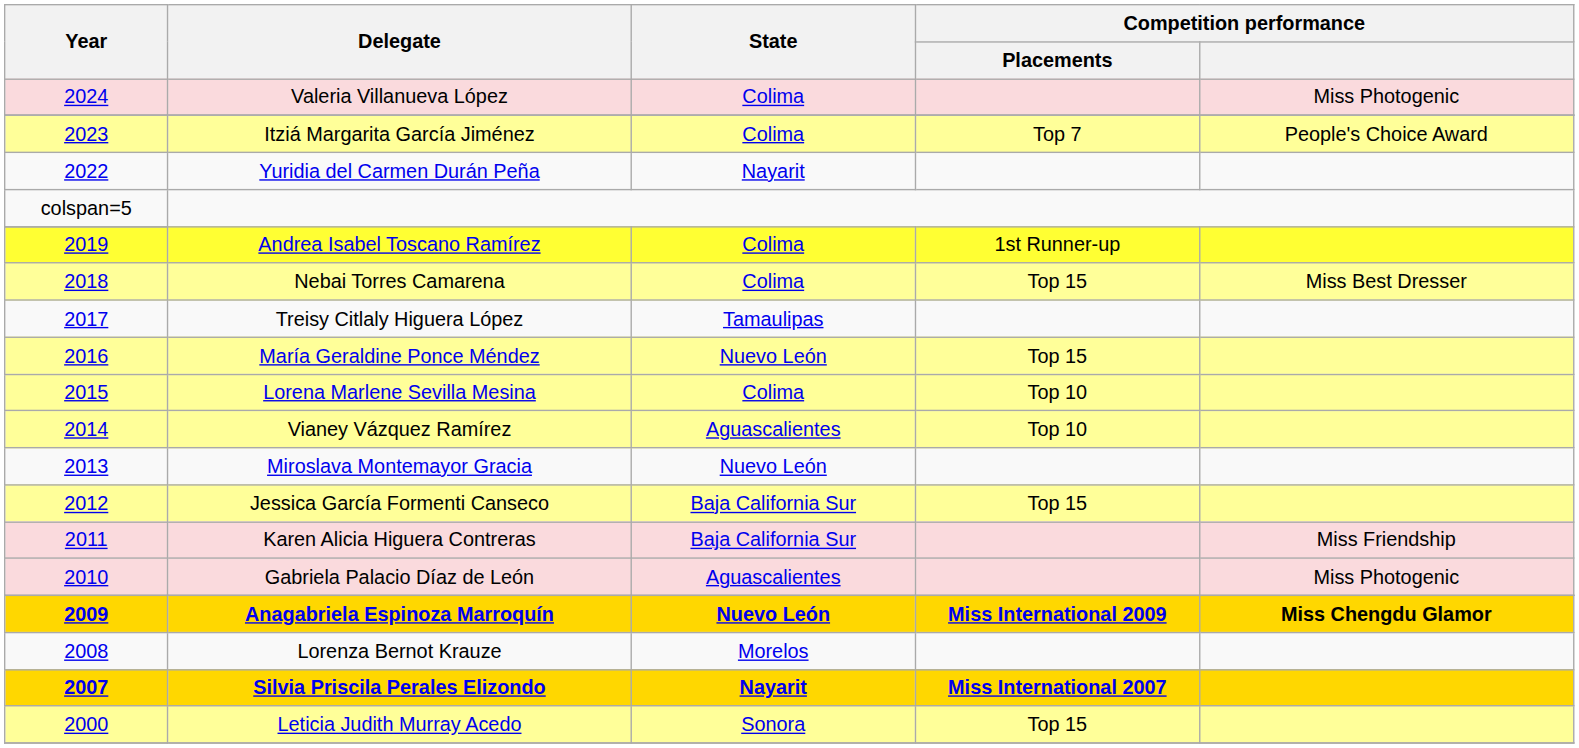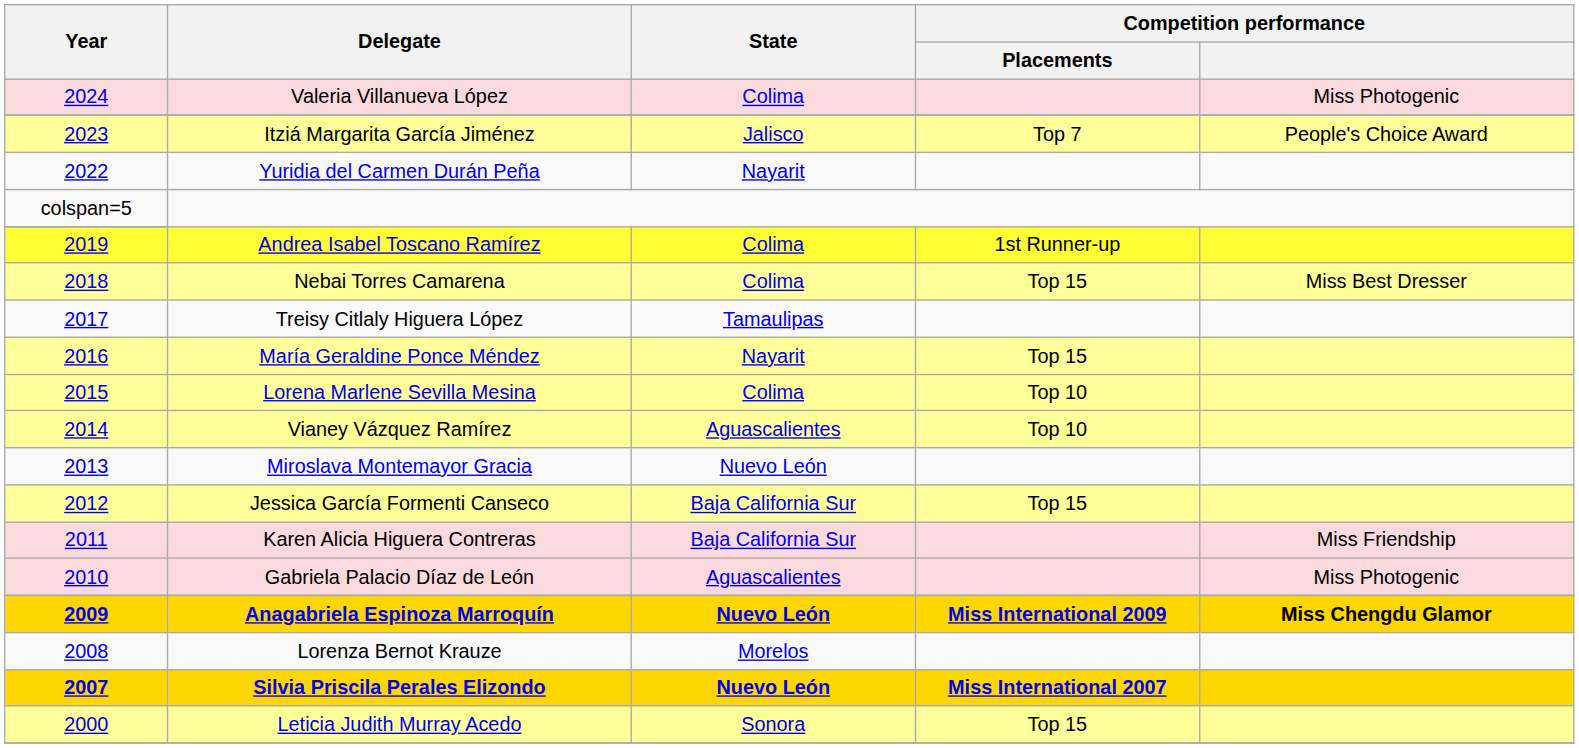(773, 134) Colima -> (773, 134) Jalisco
(773, 356) Nuevo León -> (773, 356) Nayarit
(773, 688) Nayarit -> (773, 688) Nuevo León
